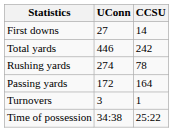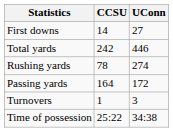columns swapped: (114, 13) <-> (151, 13)
